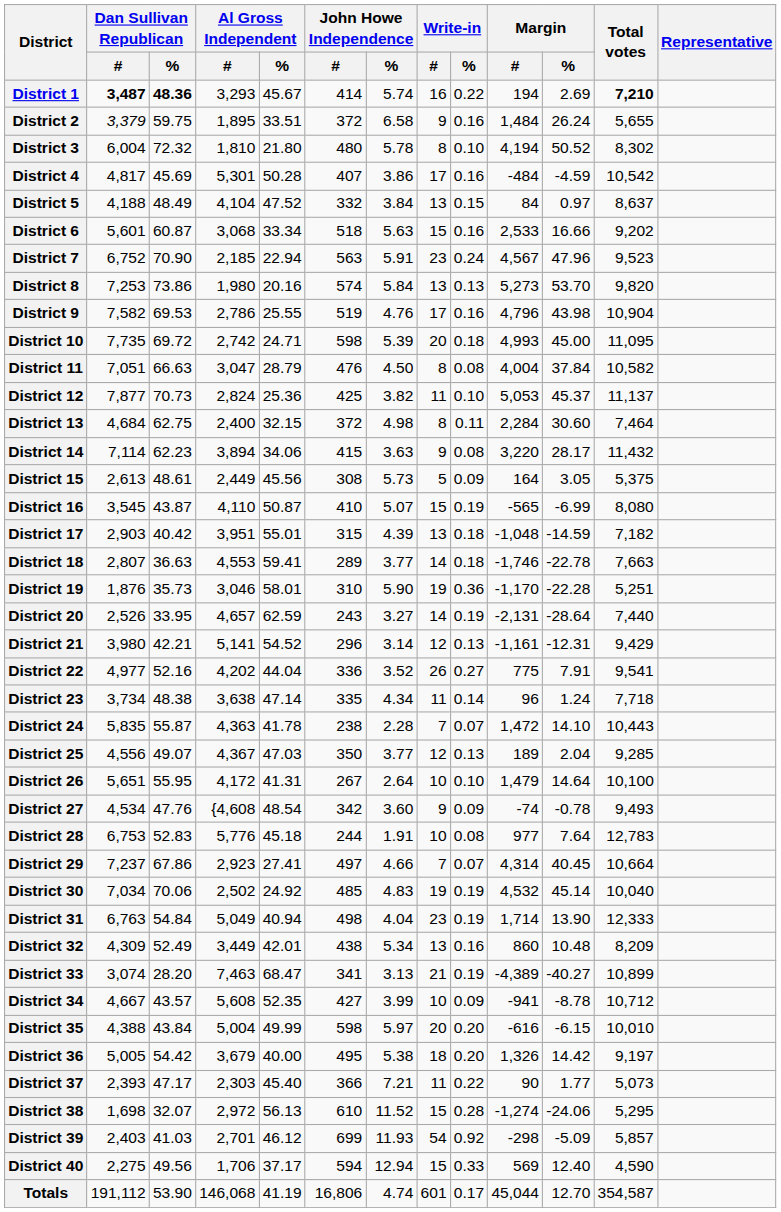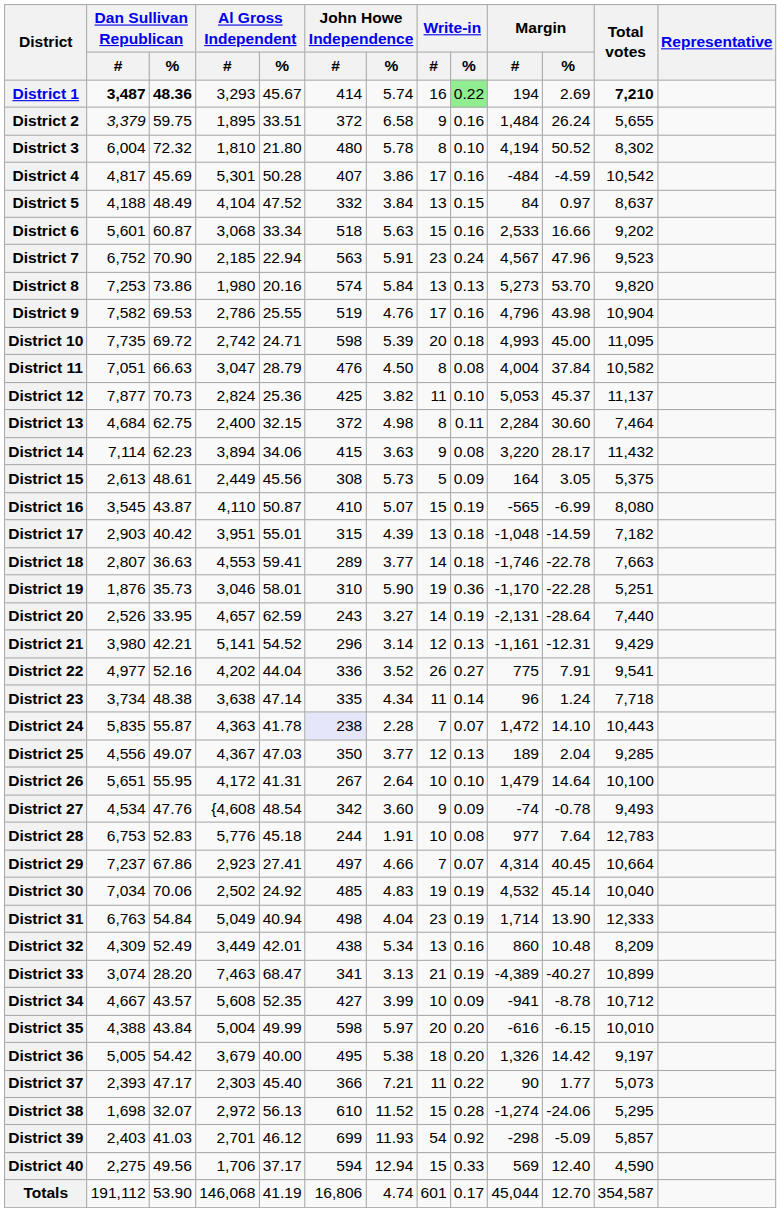(469, 94) no background -> (469, 94) lightgreen background
(349, 726) no background -> (349, 726) lavender background
